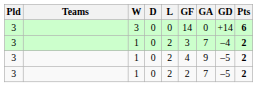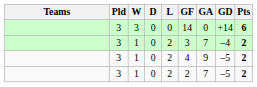columns swapped: (75, 12) <-> (14, 12)
